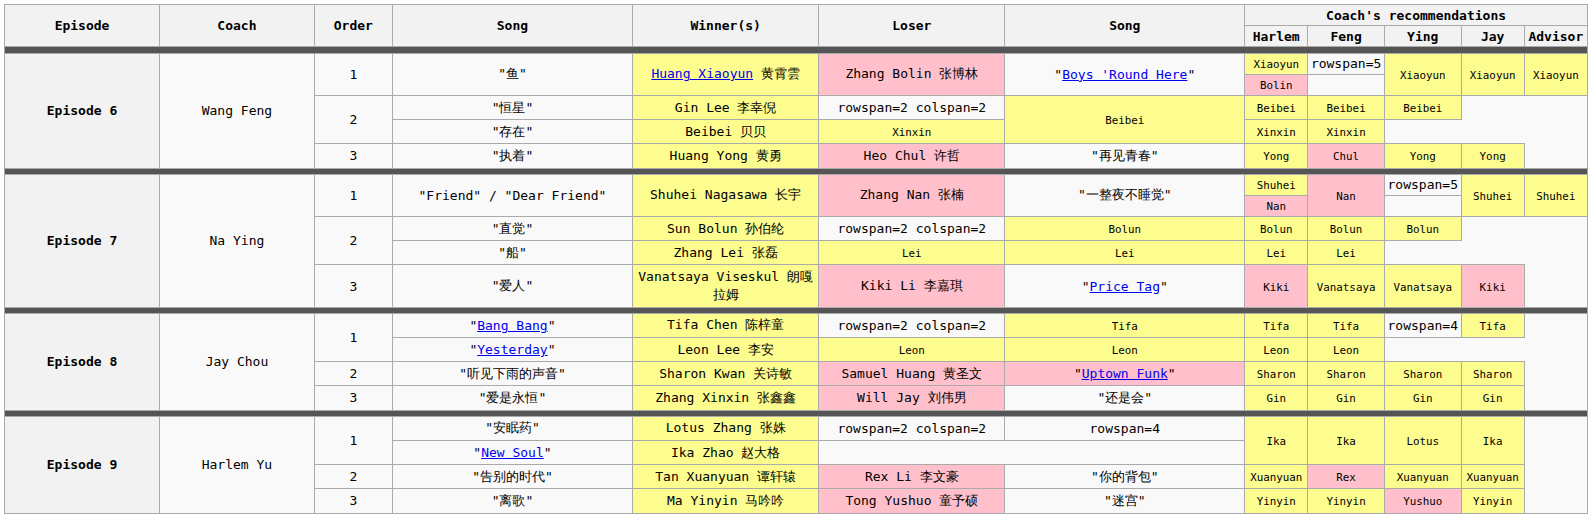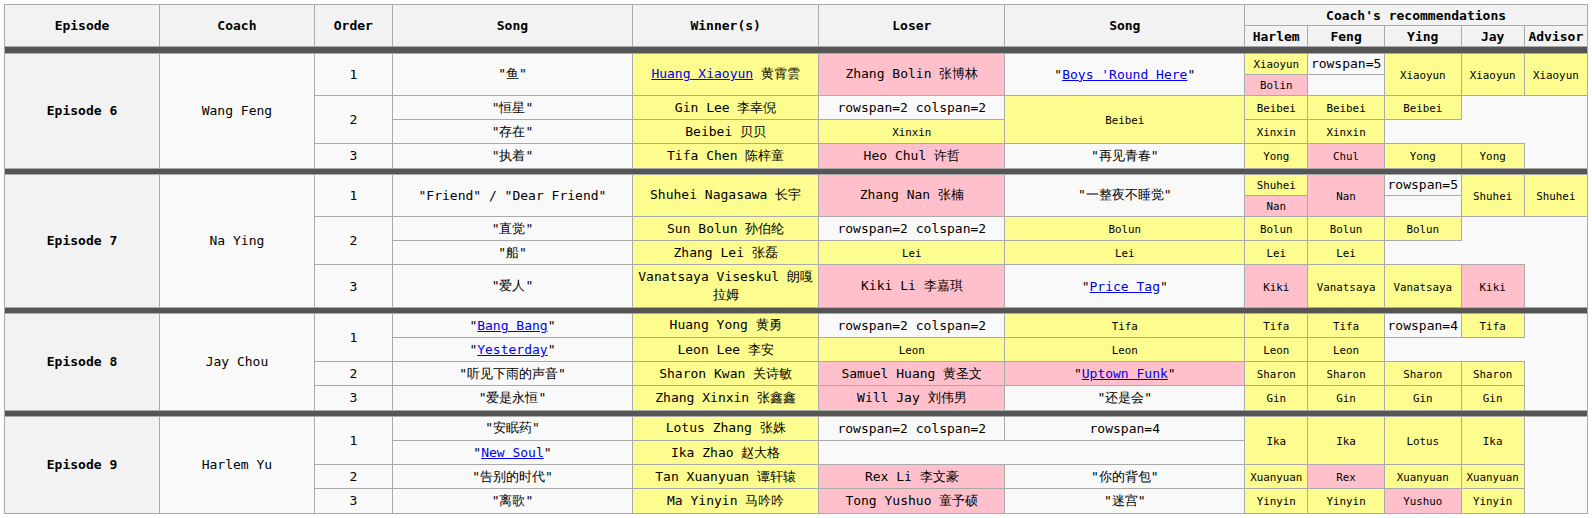(726, 155) Huang Yong 黄勇 -> (726, 155) Tifa Chen 陈梓童
(726, 325) Tifa Chen 陈梓童 -> (726, 325) Huang Yong 黄勇
